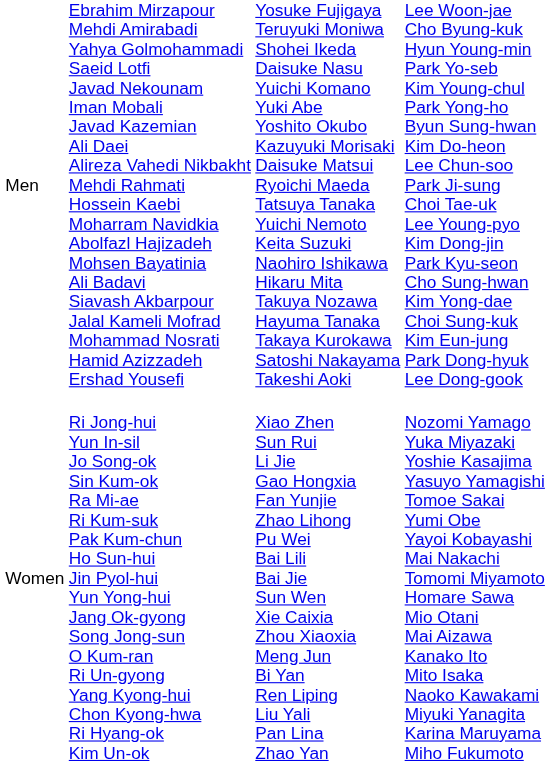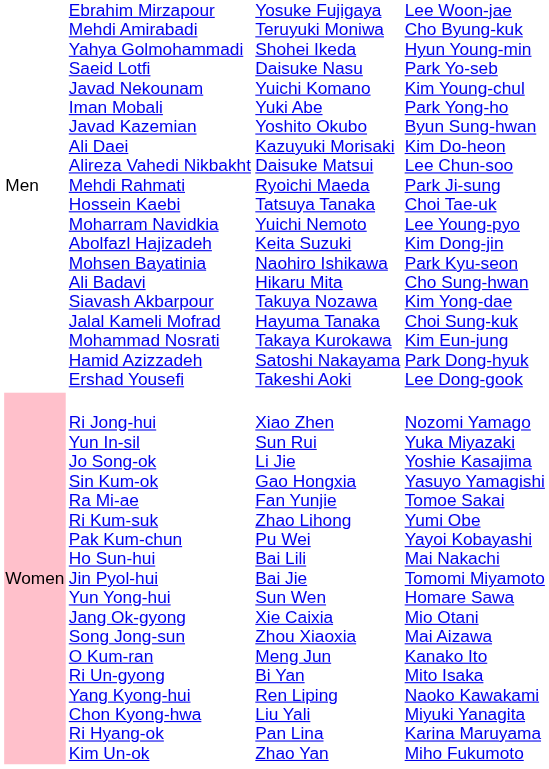(35, 578) no background -> (35, 578) pink background
